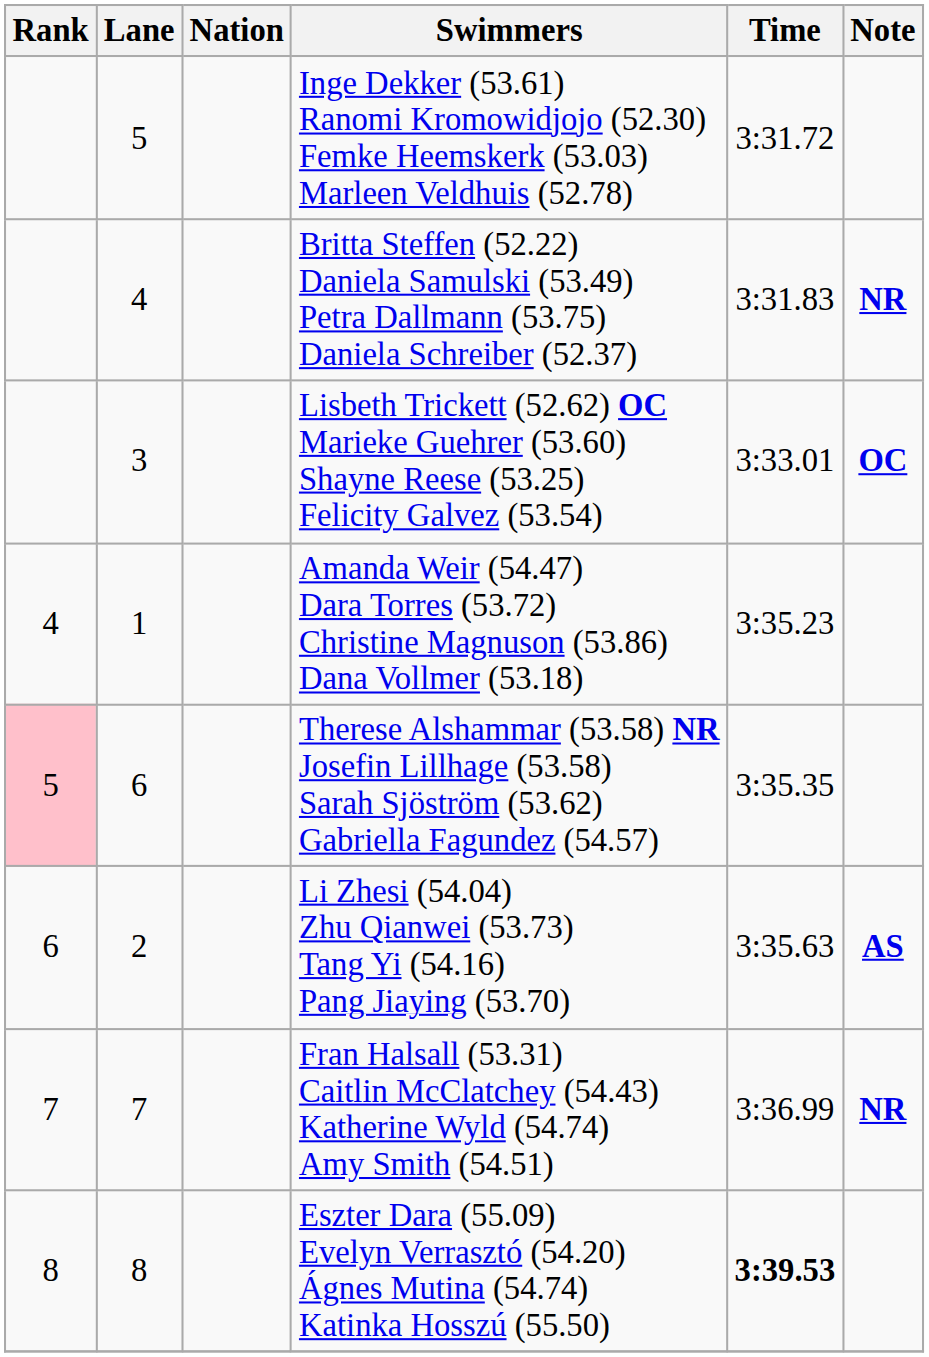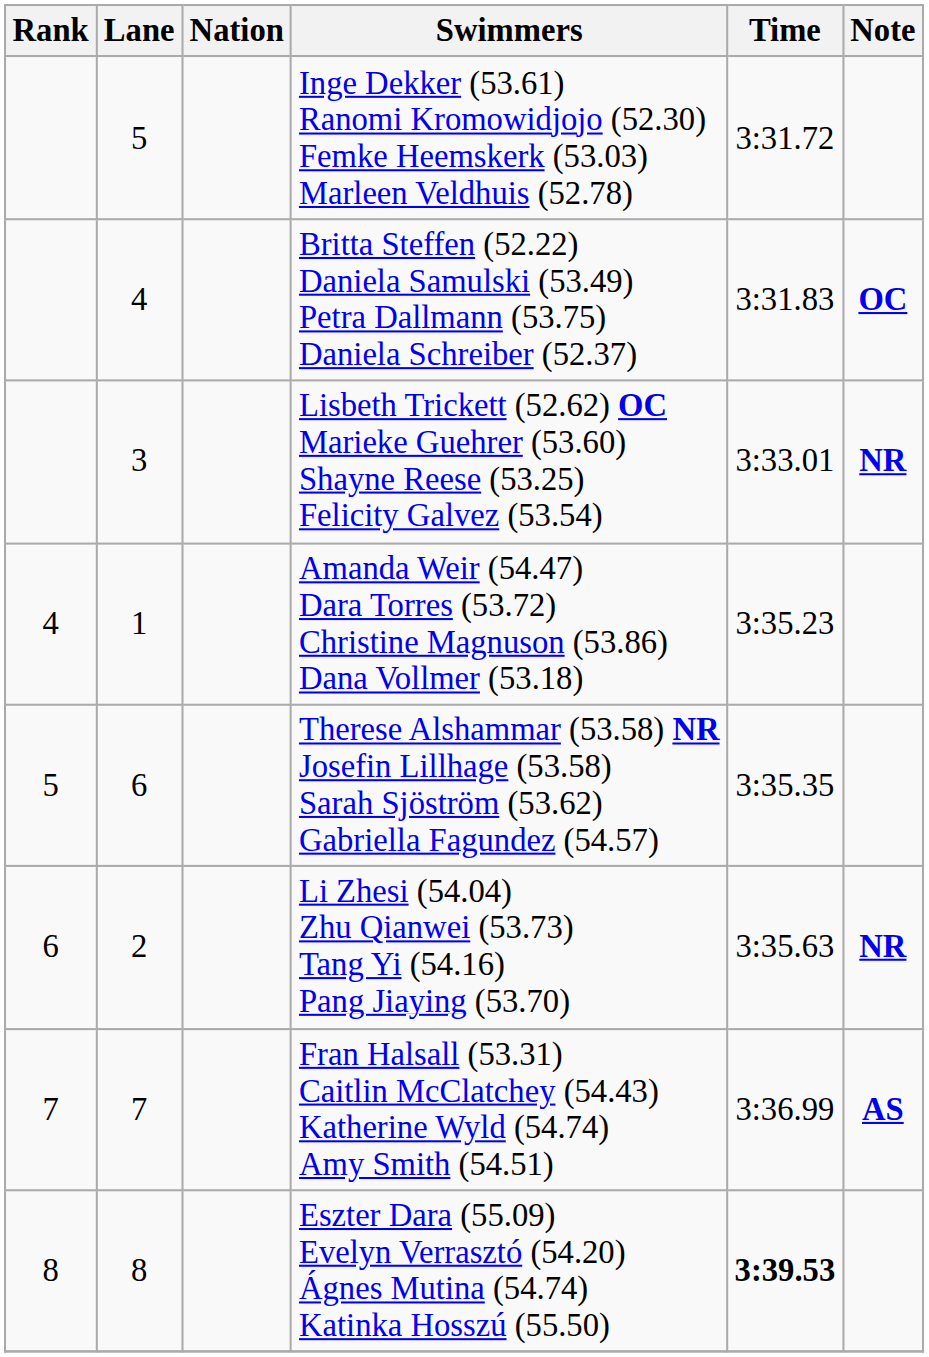(883, 299) NR -> (883, 299) OC
(883, 461) OC -> (883, 461) NR
(51, 784) pink background -> (51, 784) no background
(883, 946) AS -> (883, 946) NR
(883, 1108) NR -> (883, 1108) AS
